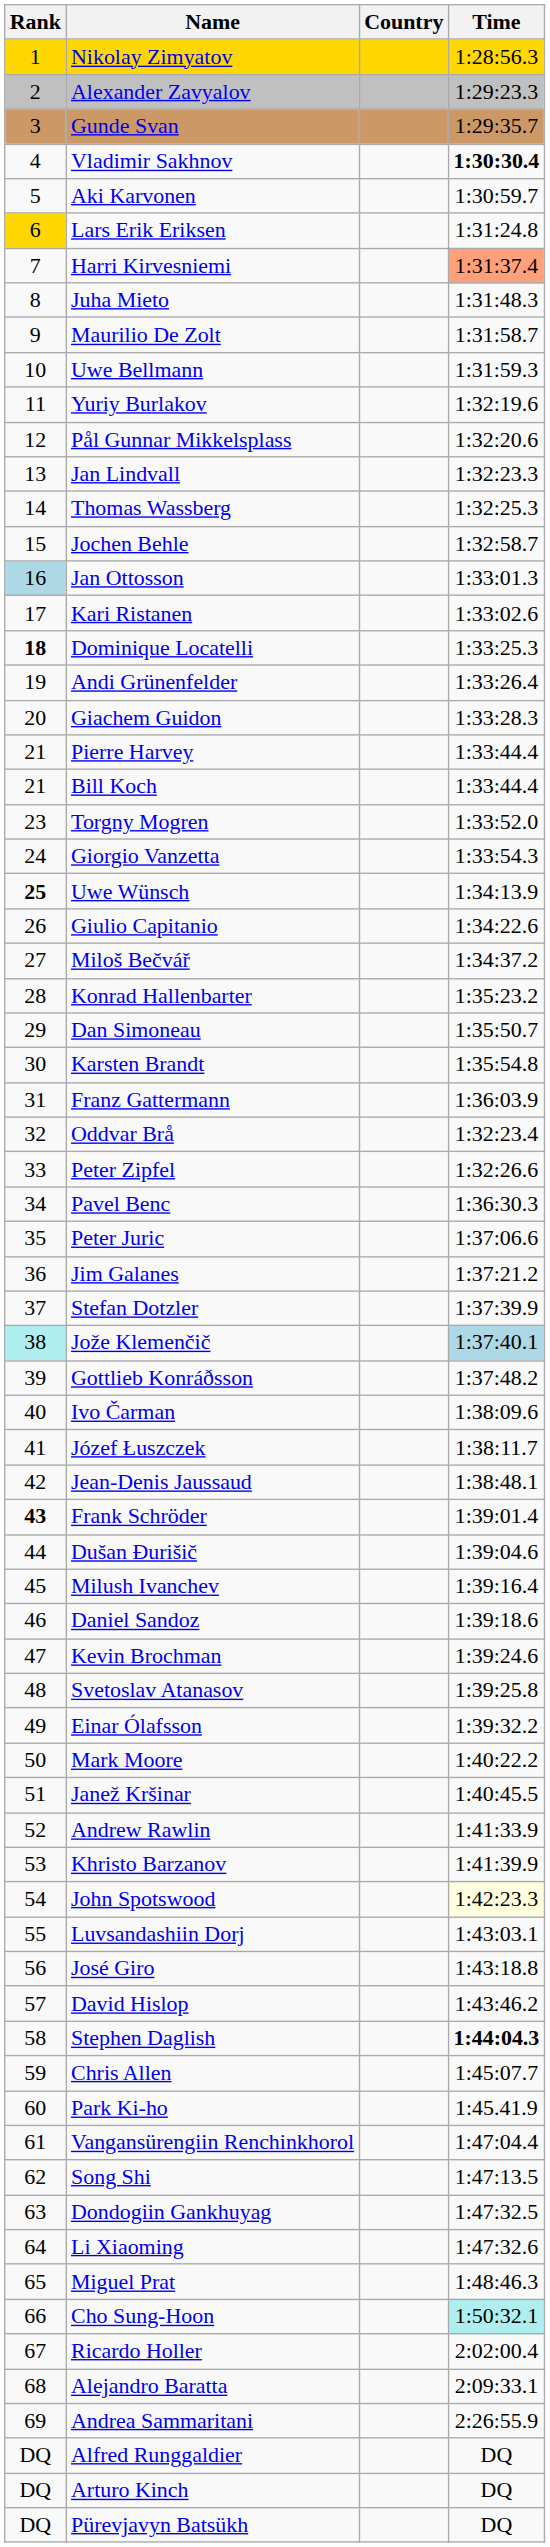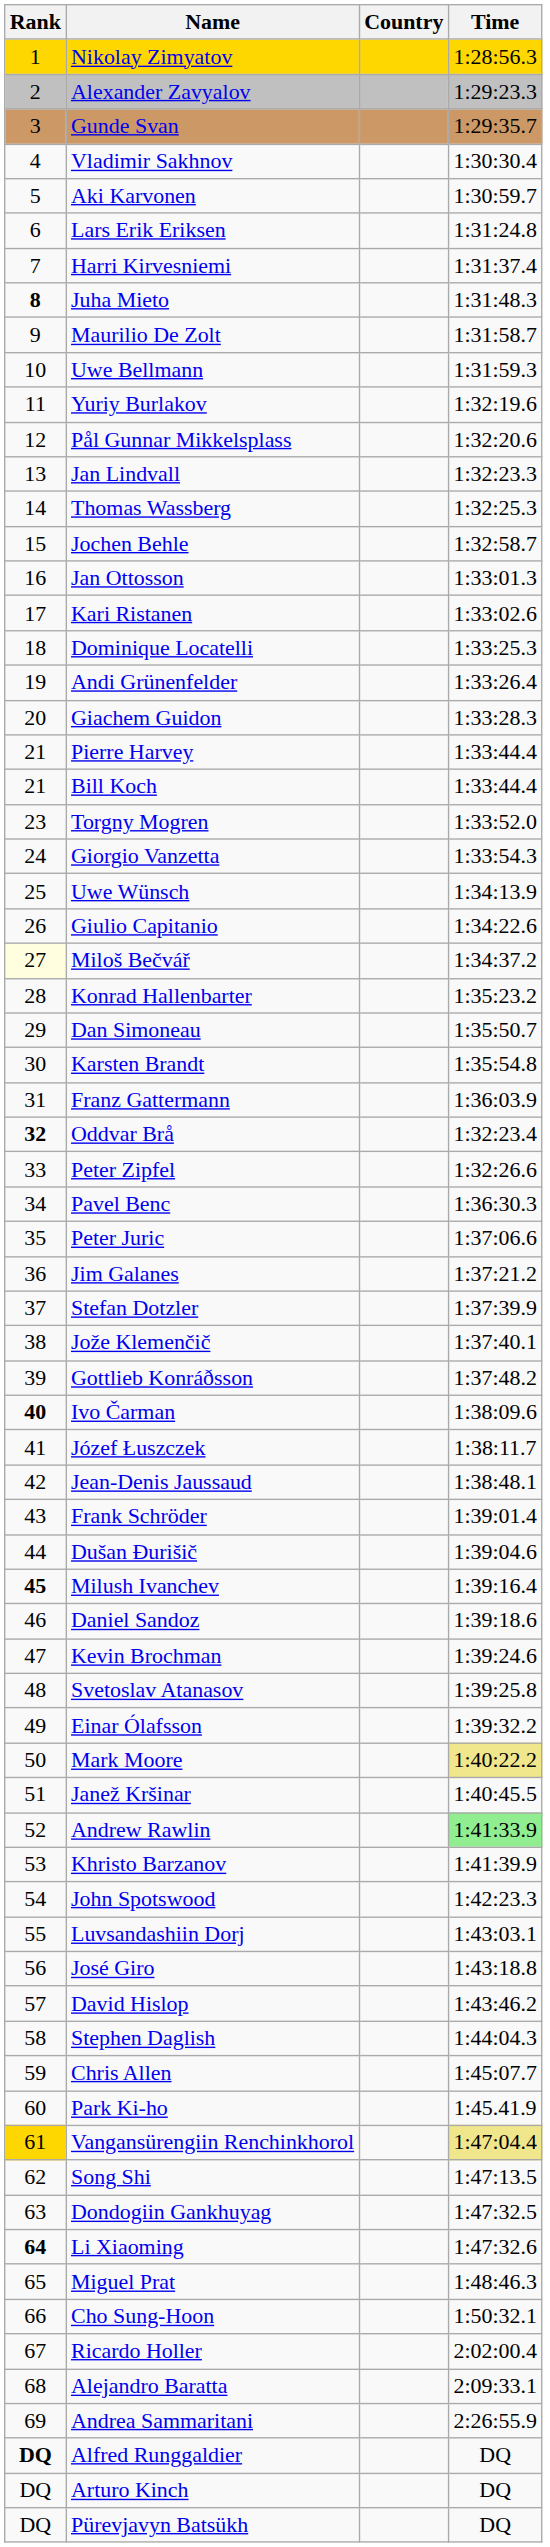(496, 160) bold -> (495, 160) normal
(35, 230) gold background -> (35, 230) no background
(496, 265) lightsalmon background -> (495, 265) no background
(35, 299) normal -> (35, 299) bold
(35, 578) lightblue background -> (35, 578) no background
(35, 647) bold -> (35, 647) normal
(35, 890) bold -> (35, 890) normal
(35, 960) no background -> (35, 960) lightyellow background
(35, 1134) normal -> (35, 1134) bold
(35, 1342) paleturquoise background -> (35, 1342) no background
(496, 1342) lightblue background -> (495, 1342) no background
(35, 1412) normal -> (35, 1412) bold
(35, 1516) bold -> (35, 1516) normal
(35, 1586) normal -> (35, 1586) bold
(496, 1760) no background -> (495, 1760) khaki background
(496, 1829) no background -> (495, 1829) lightgreen background
(496, 1899) lightyellow background -> (495, 1899) no background
(496, 2038) bold -> (495, 2038) normal
(35, 2142) no background -> (35, 2142) gold background
(496, 2142) no background -> (495, 2142) khaki background
(35, 2246) normal -> (35, 2246) bold
(496, 2316) paleturquoise background -> (495, 2316) no background
(35, 2455) normal -> (35, 2455) bold
